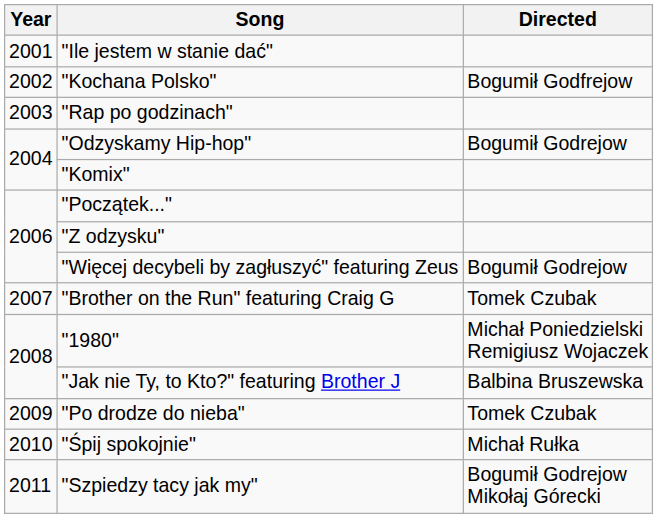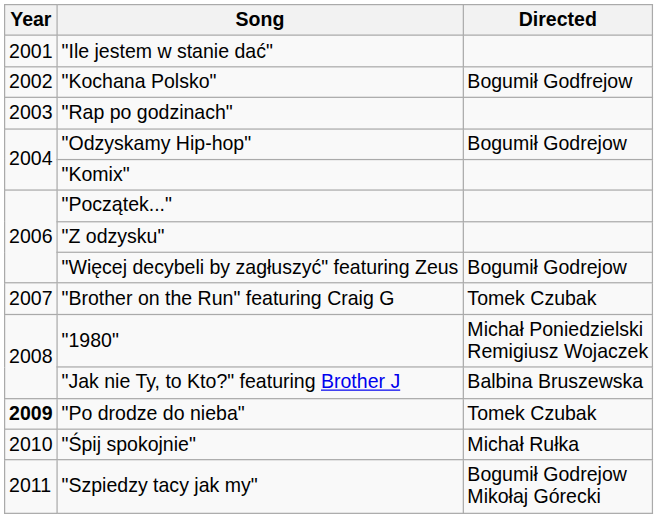(31, 413) normal -> (31, 413) bold
